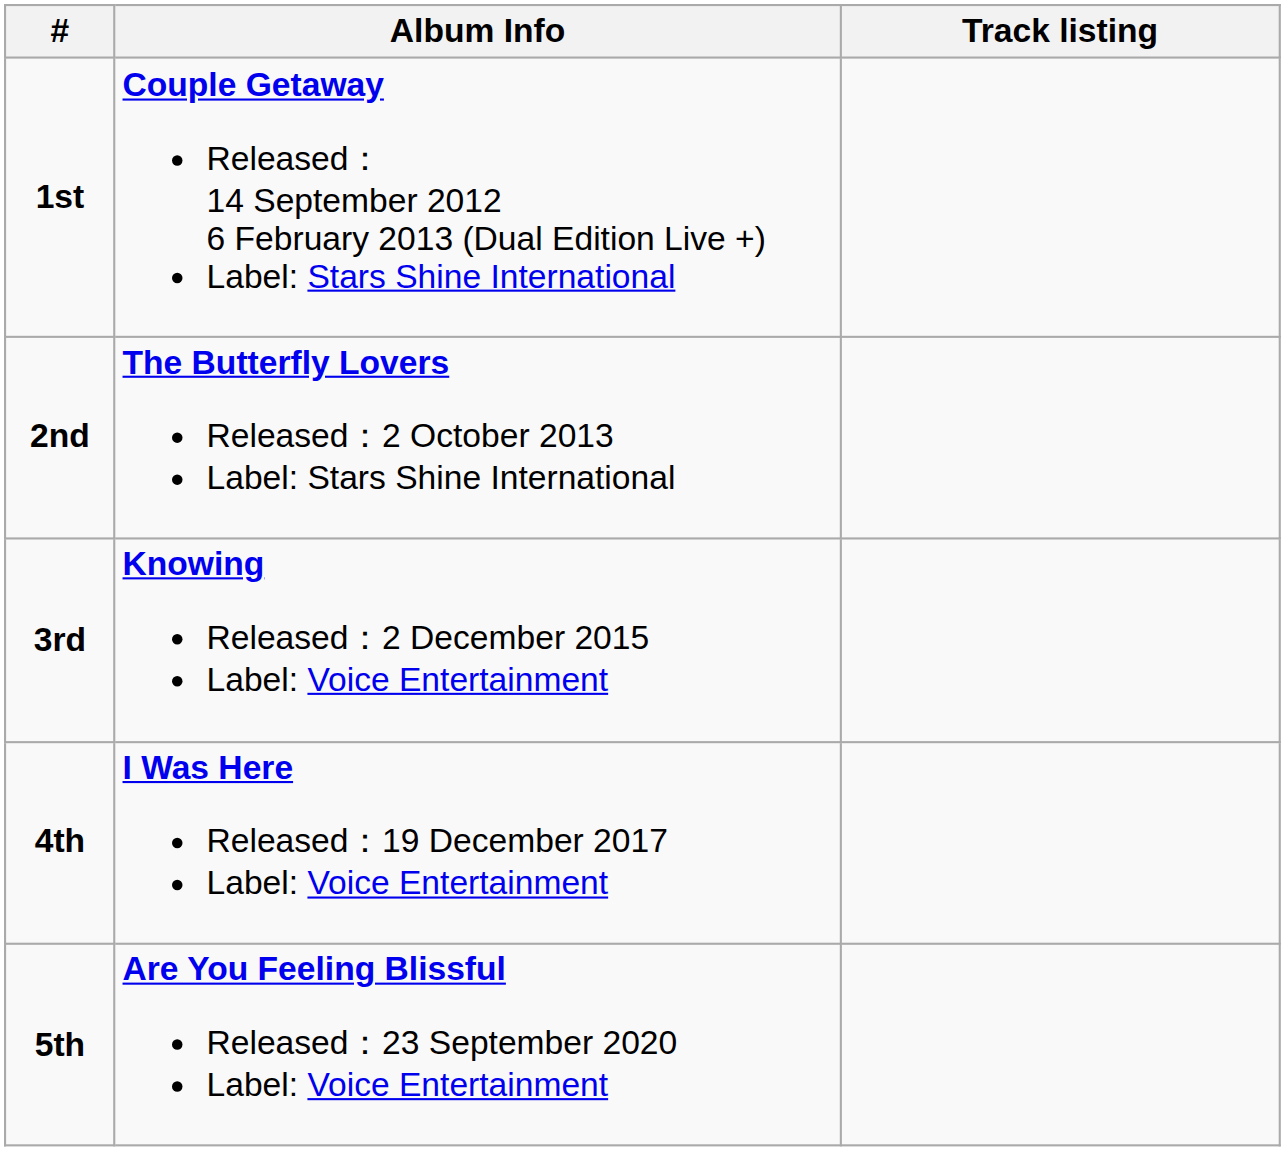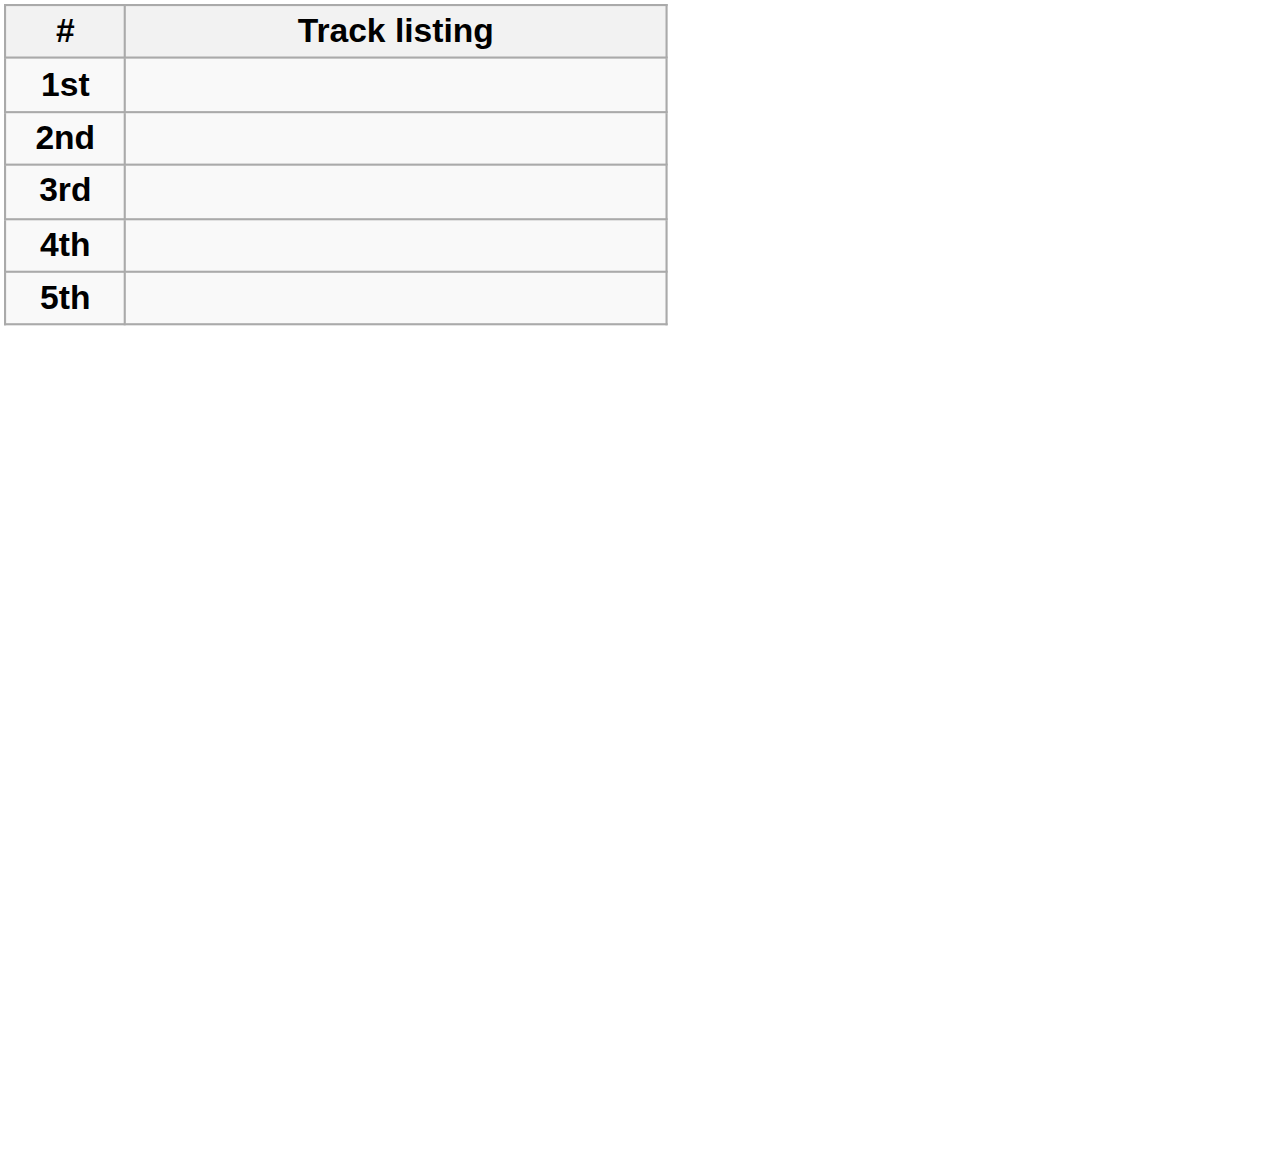- column: (478, 31)
